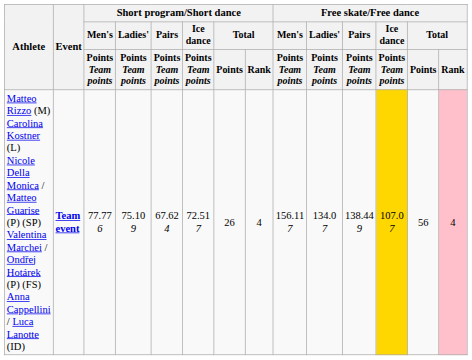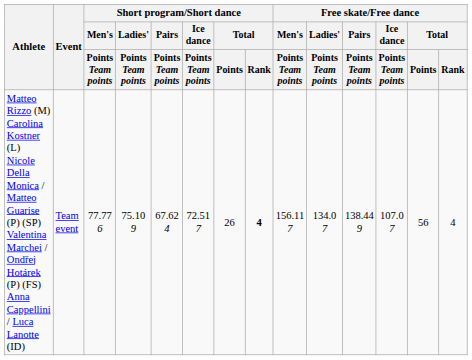(68, 222) bold -> (67, 222) normal
(259, 222) normal -> (259, 222) bold
(392, 222) gold background -> (392, 222) no background
(453, 222) pink background -> (453, 222) no background
